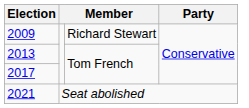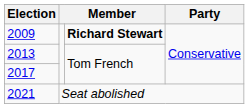(112, 34) normal -> (115, 34) bold
